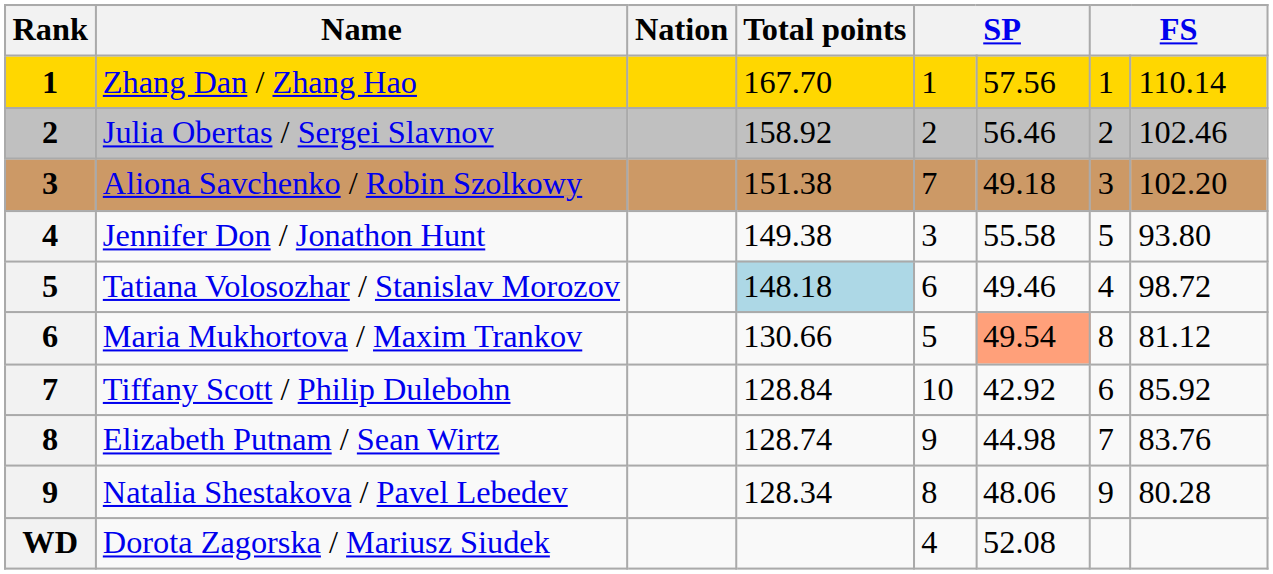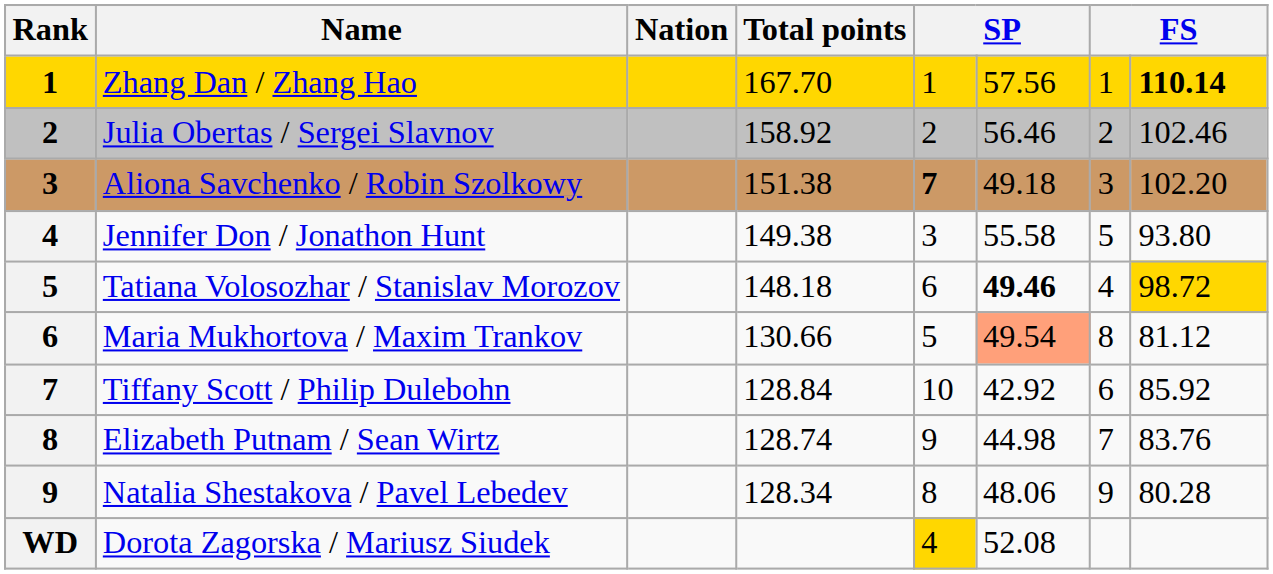(1182, 81) normal -> (1182, 81) bold
(929, 183) normal -> (929, 183) bold
(788, 286) lightblue background -> (788, 286) no background
(1019, 286) normal -> (1019, 286) bold
(1175, 286) no background -> (1175, 286) gold background
(929, 542) no background -> (929, 542) gold background
